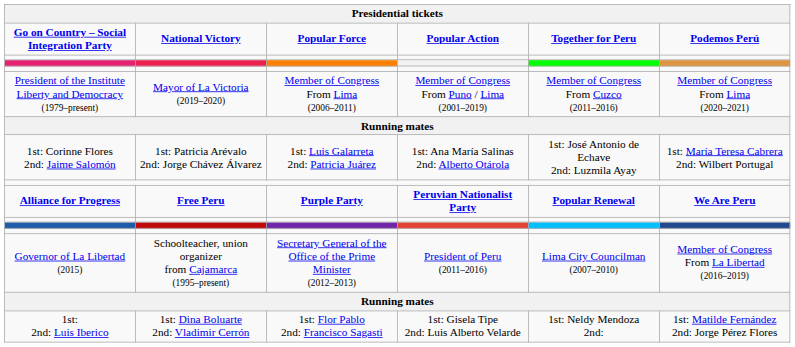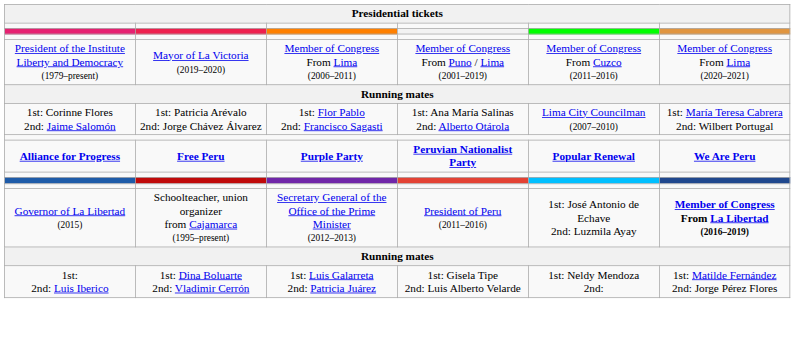- row: (70, 39)
(332, 157) 1st: Luis Galarreta 2nd: Patricia Juárez -> (332, 119) 1st: Flor Pablo 2nd: Francisco Sagasti
(594, 157) 1st: José Antonio de Echave 2nd: Luzmila Ayay -> (594, 119) Lima City Councilman (2007–2010)
(594, 263) Lima City Councilman (2007–2010) -> (594, 218) 1st: José Antonio de Echave 2nd: Luzmila Ayay
(725, 263) normal -> (725, 218) bold
(332, 326) 1st: Flor Pablo 2nd: Francisco Sagasti -> (332, 281) 1st: Luis Galarreta 2nd: Patricia Juárez
